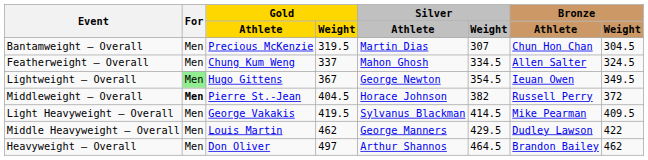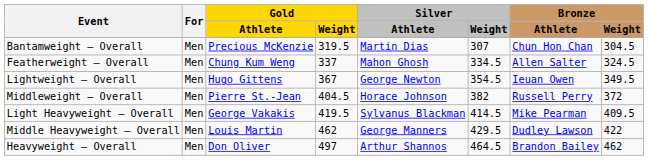(194, 80) lightgreen background -> (194, 80) no background
(194, 96) bold -> (194, 96) normal
